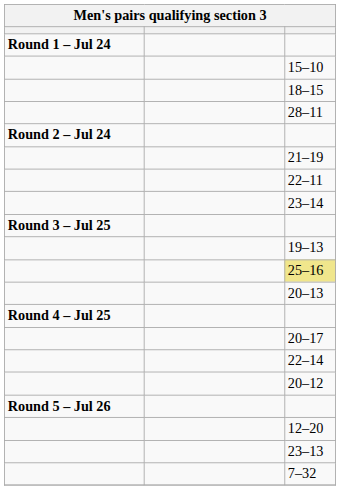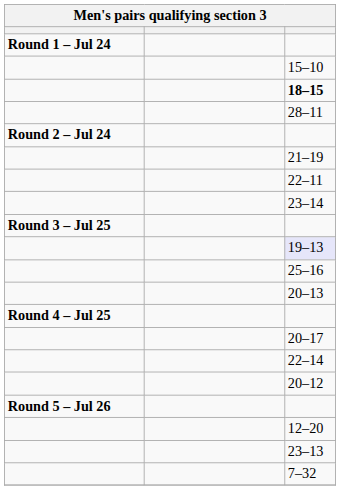(306, 90) normal -> (306, 90) bold
(306, 248) no background -> (306, 248) lavender background
(306, 270) khaki background -> (306, 270) no background
